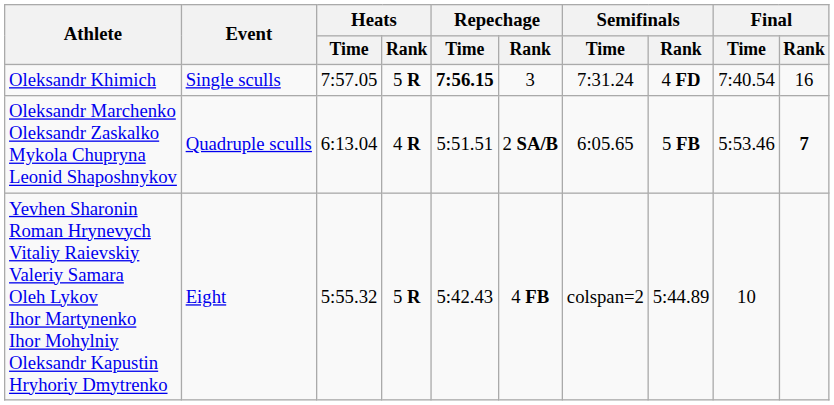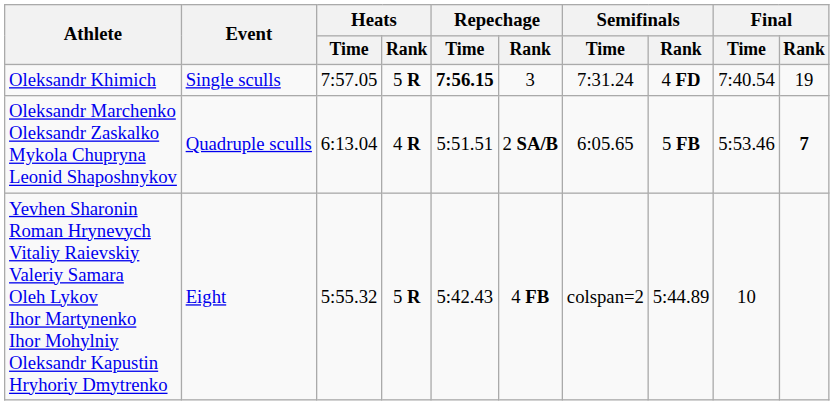(804, 80) 16 -> (804, 80) 19
